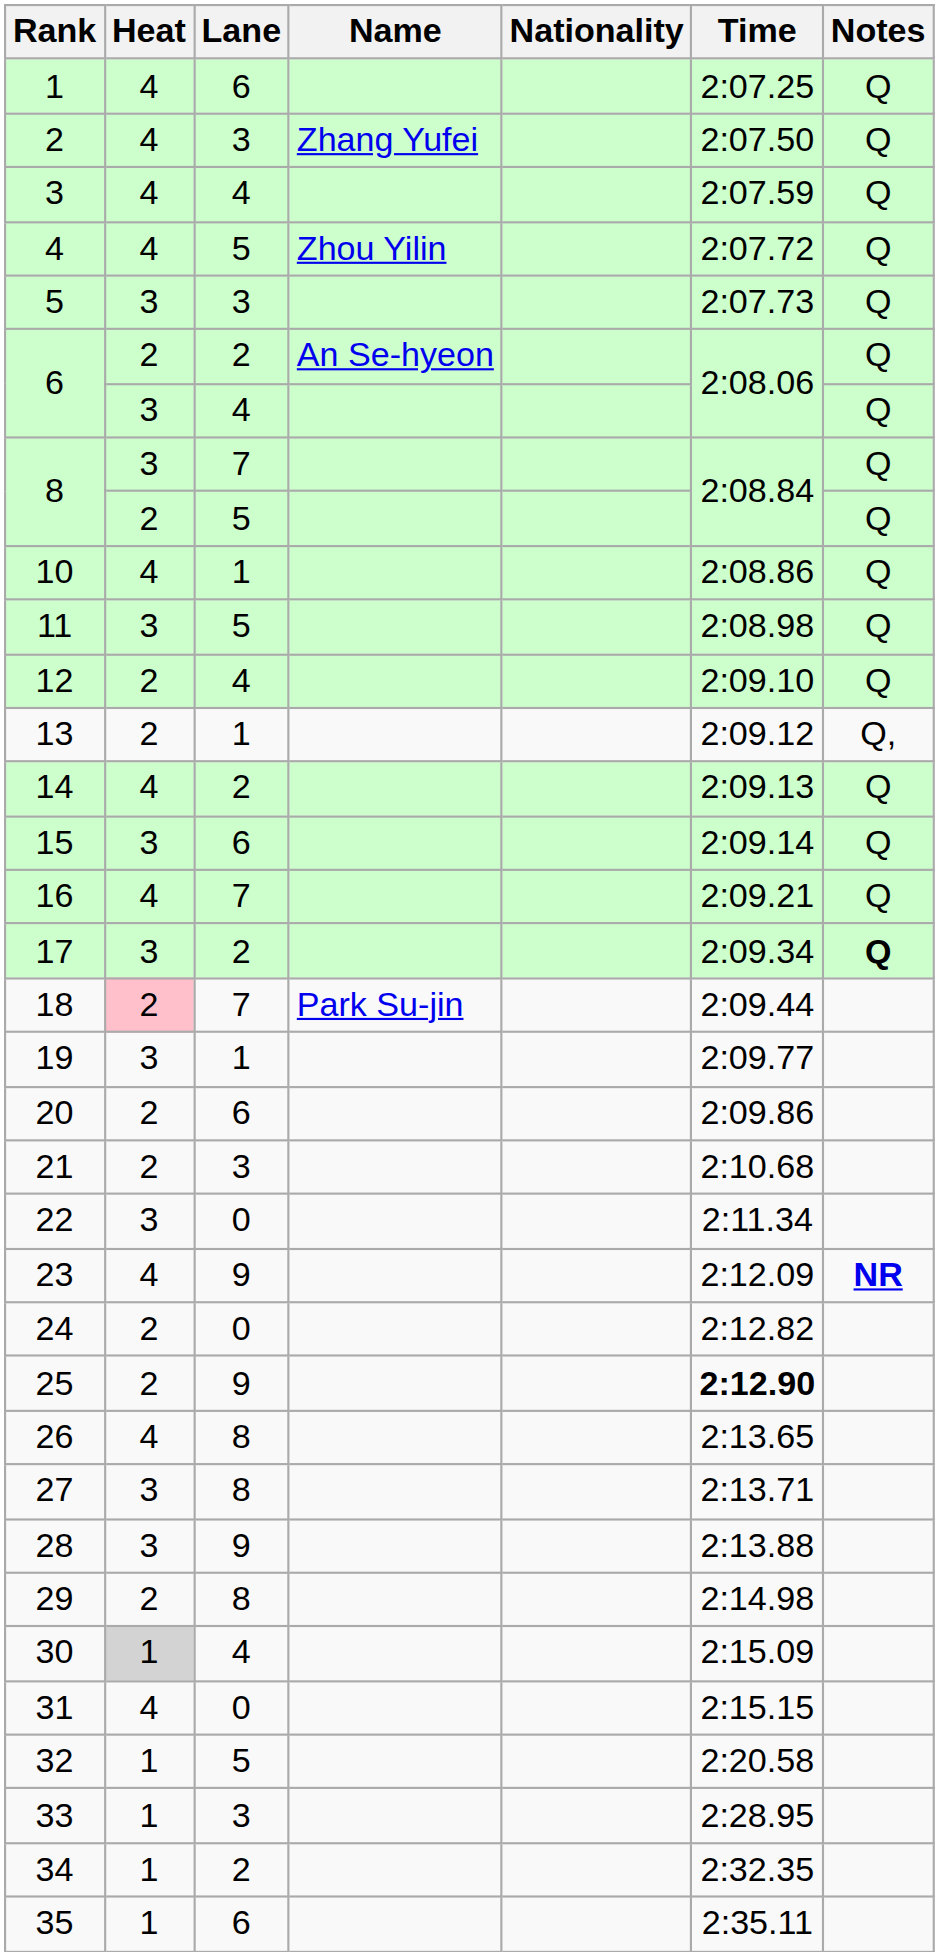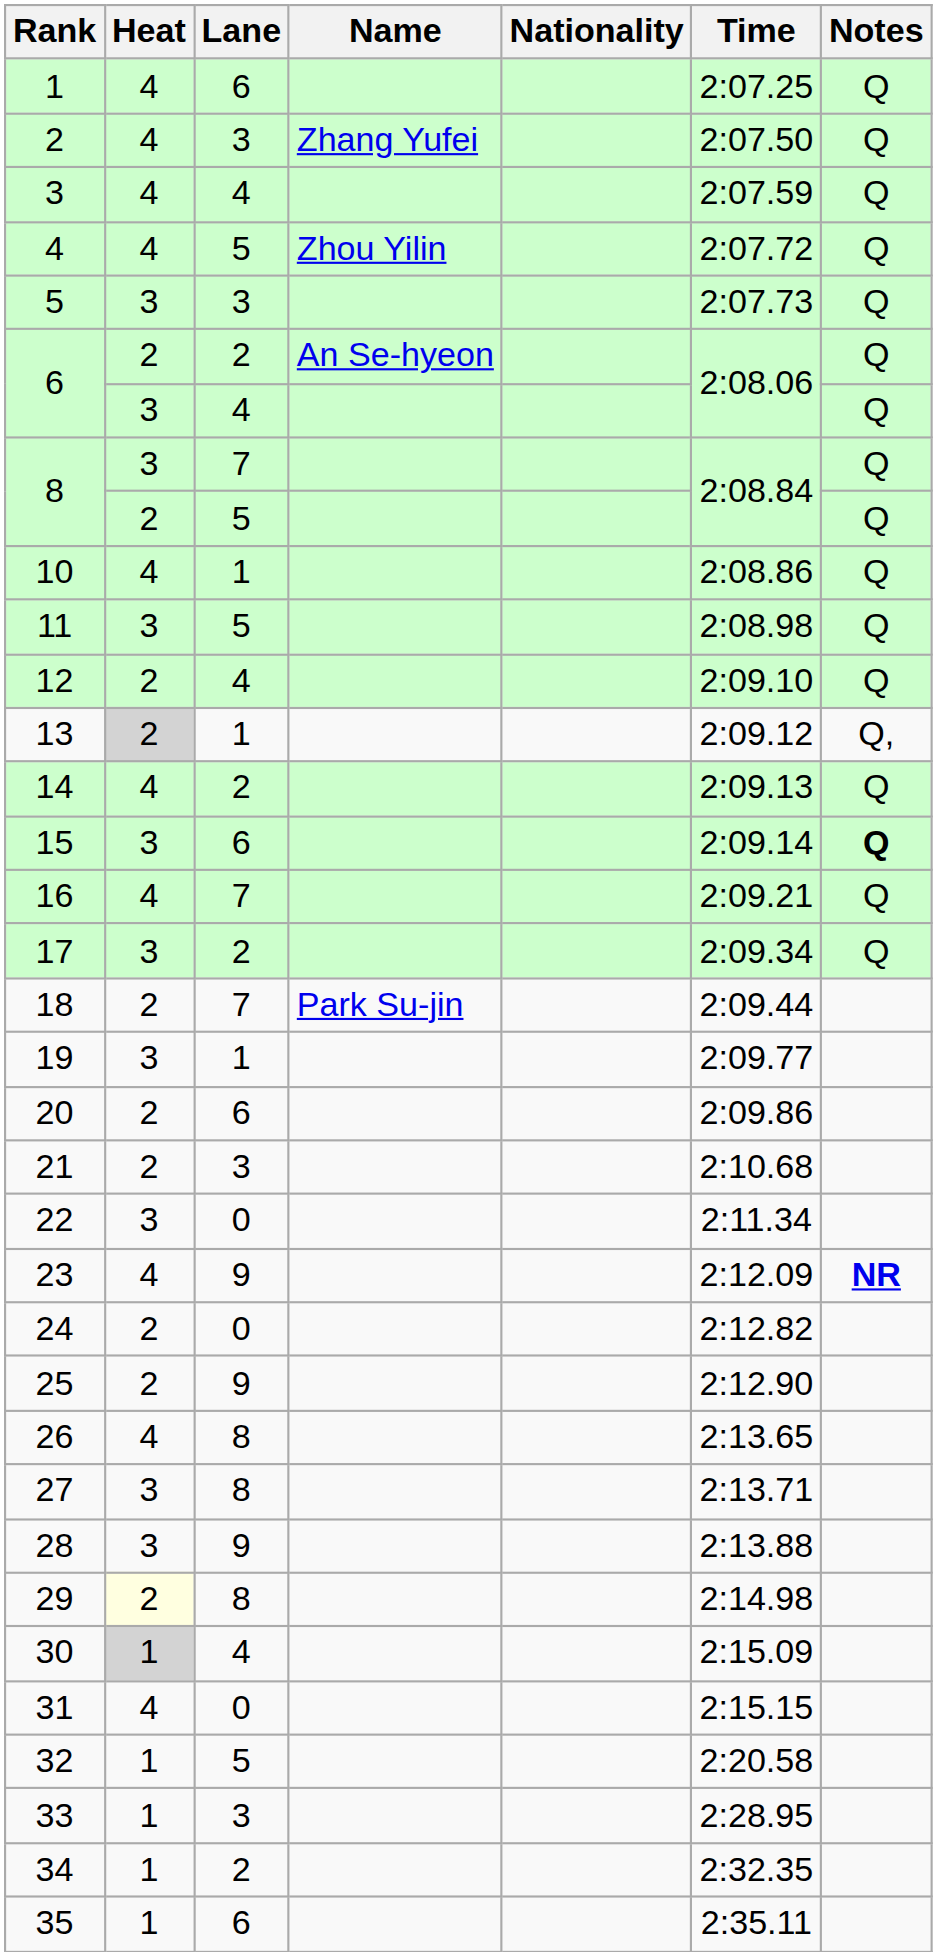(149, 734) no background -> (149, 734) lightgrey background
(878, 842) normal -> (876, 842) bold
(878, 950) bold -> (876, 950) normal
(149, 1004) pink background -> (149, 1004) no background
(757, 1382) bold -> (756, 1382) normal
(149, 1598) no background -> (149, 1598) lightyellow background
